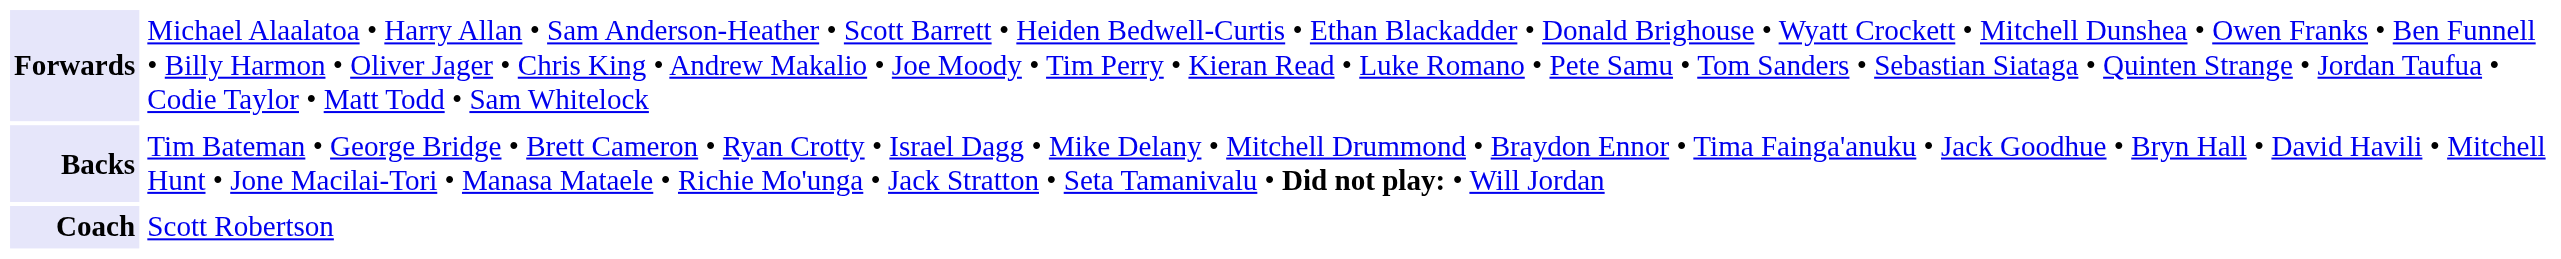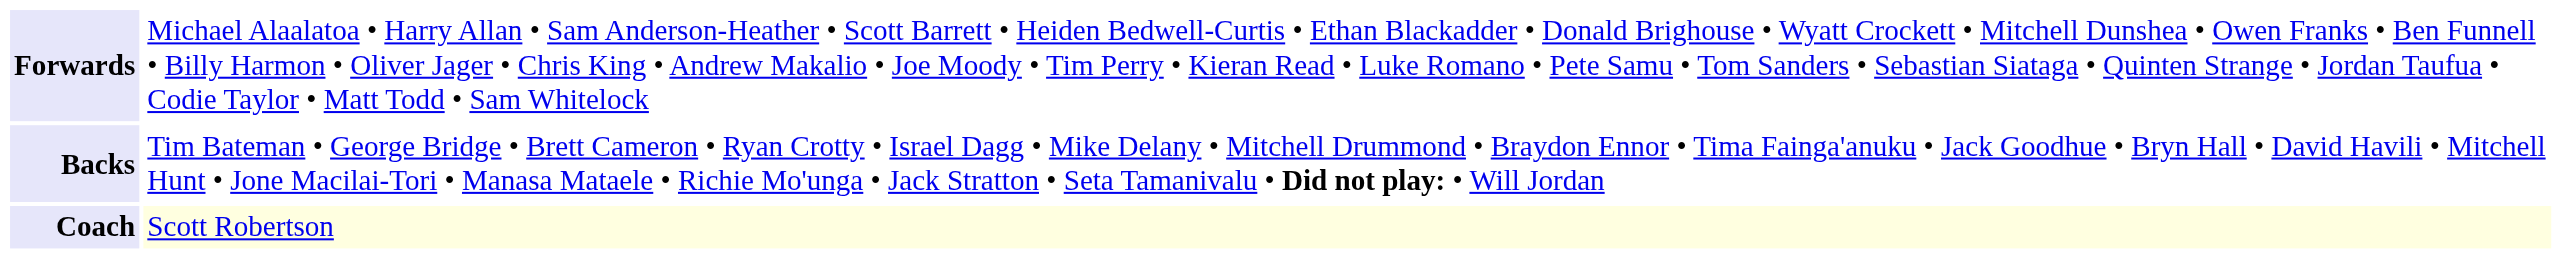(241, 226) no background -> (241, 226) lightyellow background
